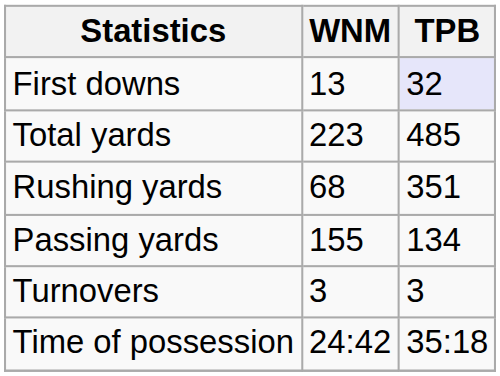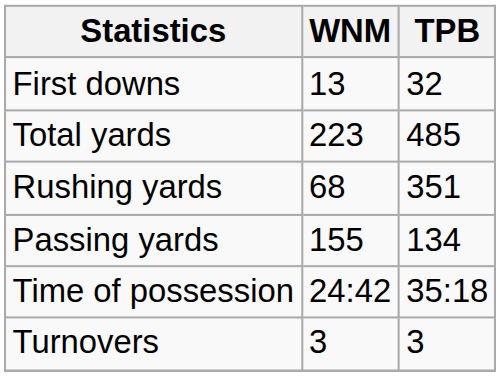(425, 83) lavender background -> (425, 83) no background
rows swapped: (86, 291) <-> (153, 343)
